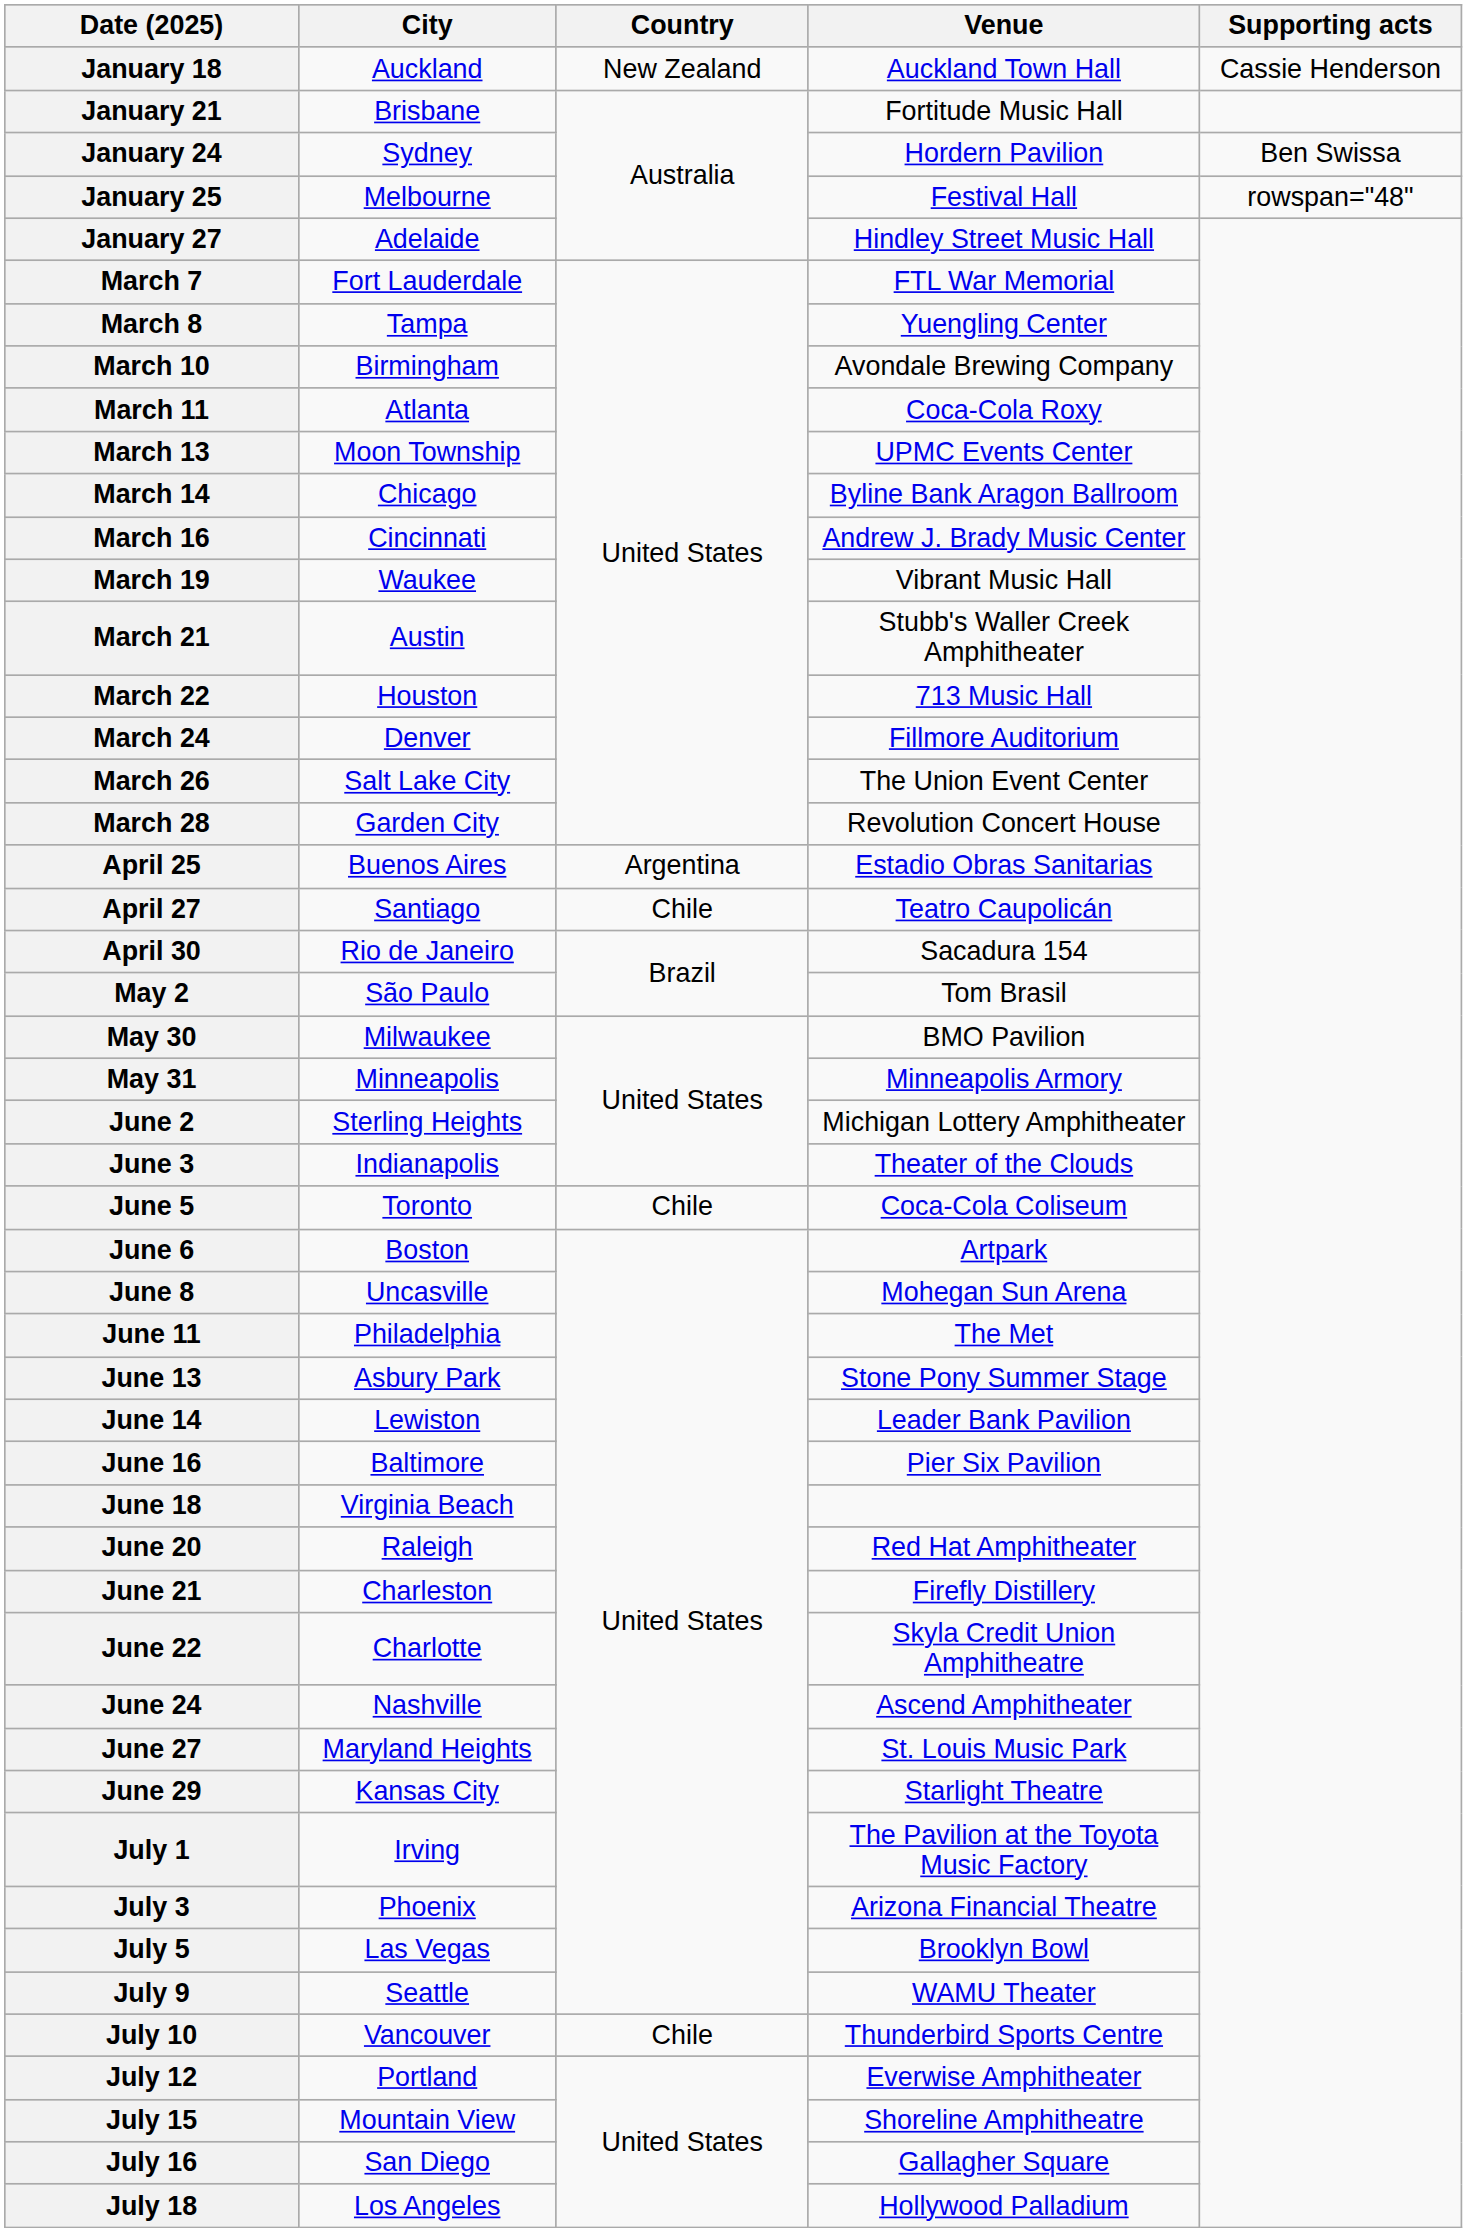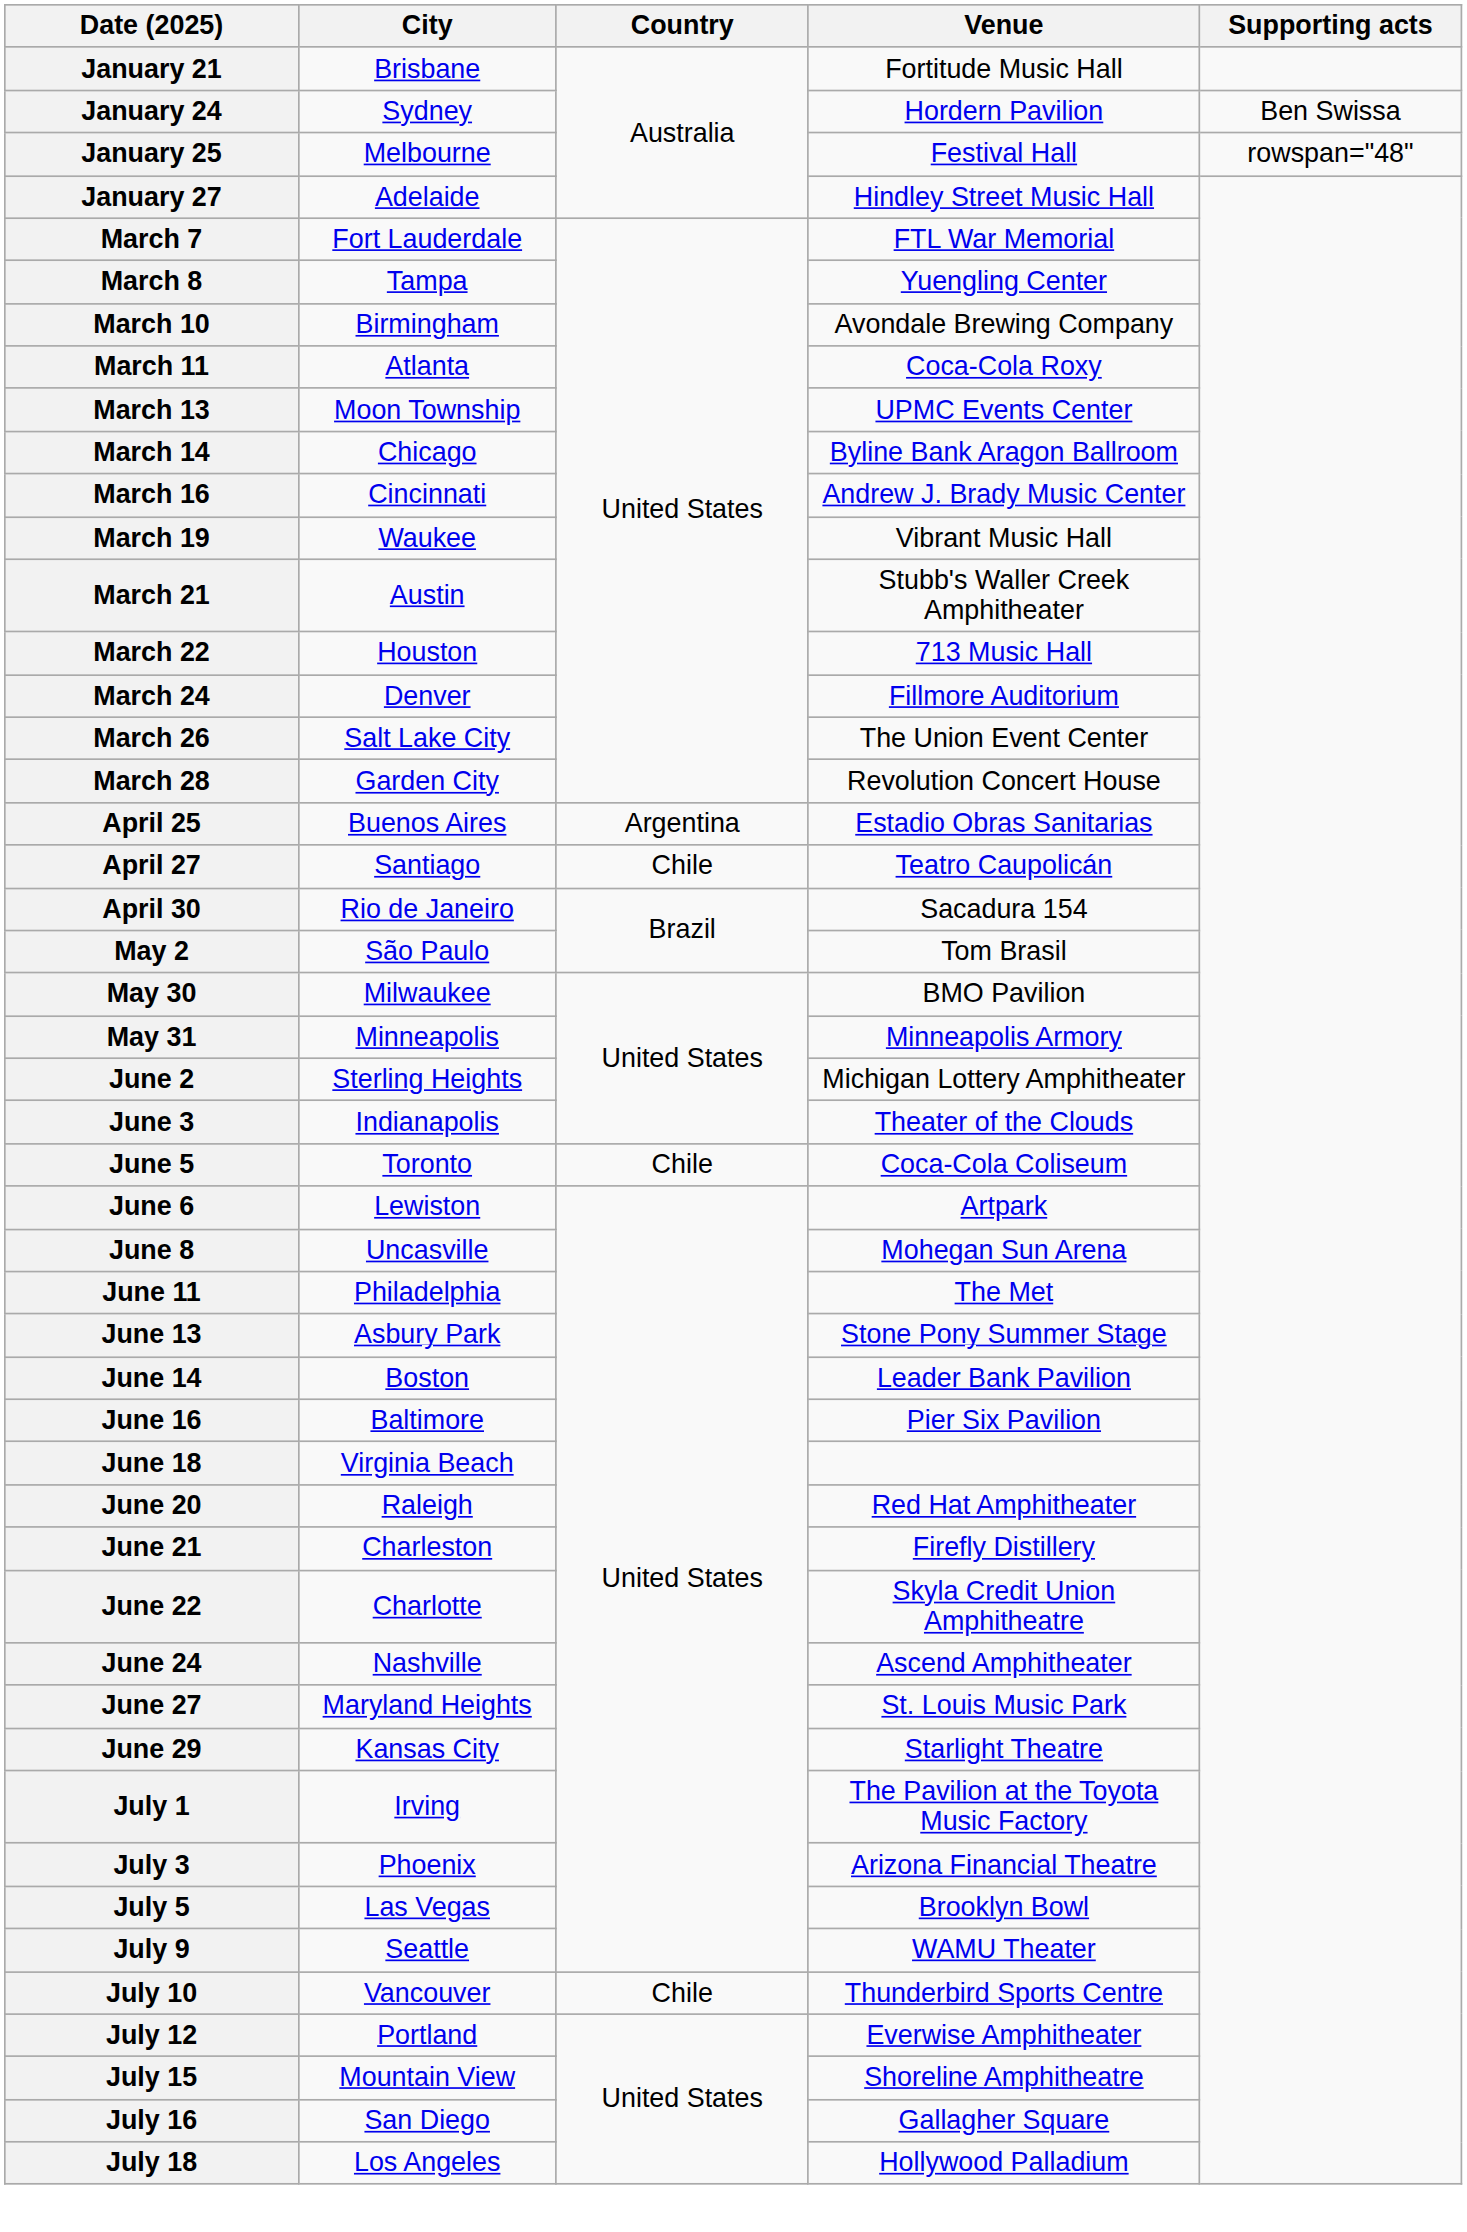- row: (152, 68)
(427, 1249) Boston -> (427, 1207) Lewiston
(427, 1420) Lewiston -> (427, 1377) Boston
